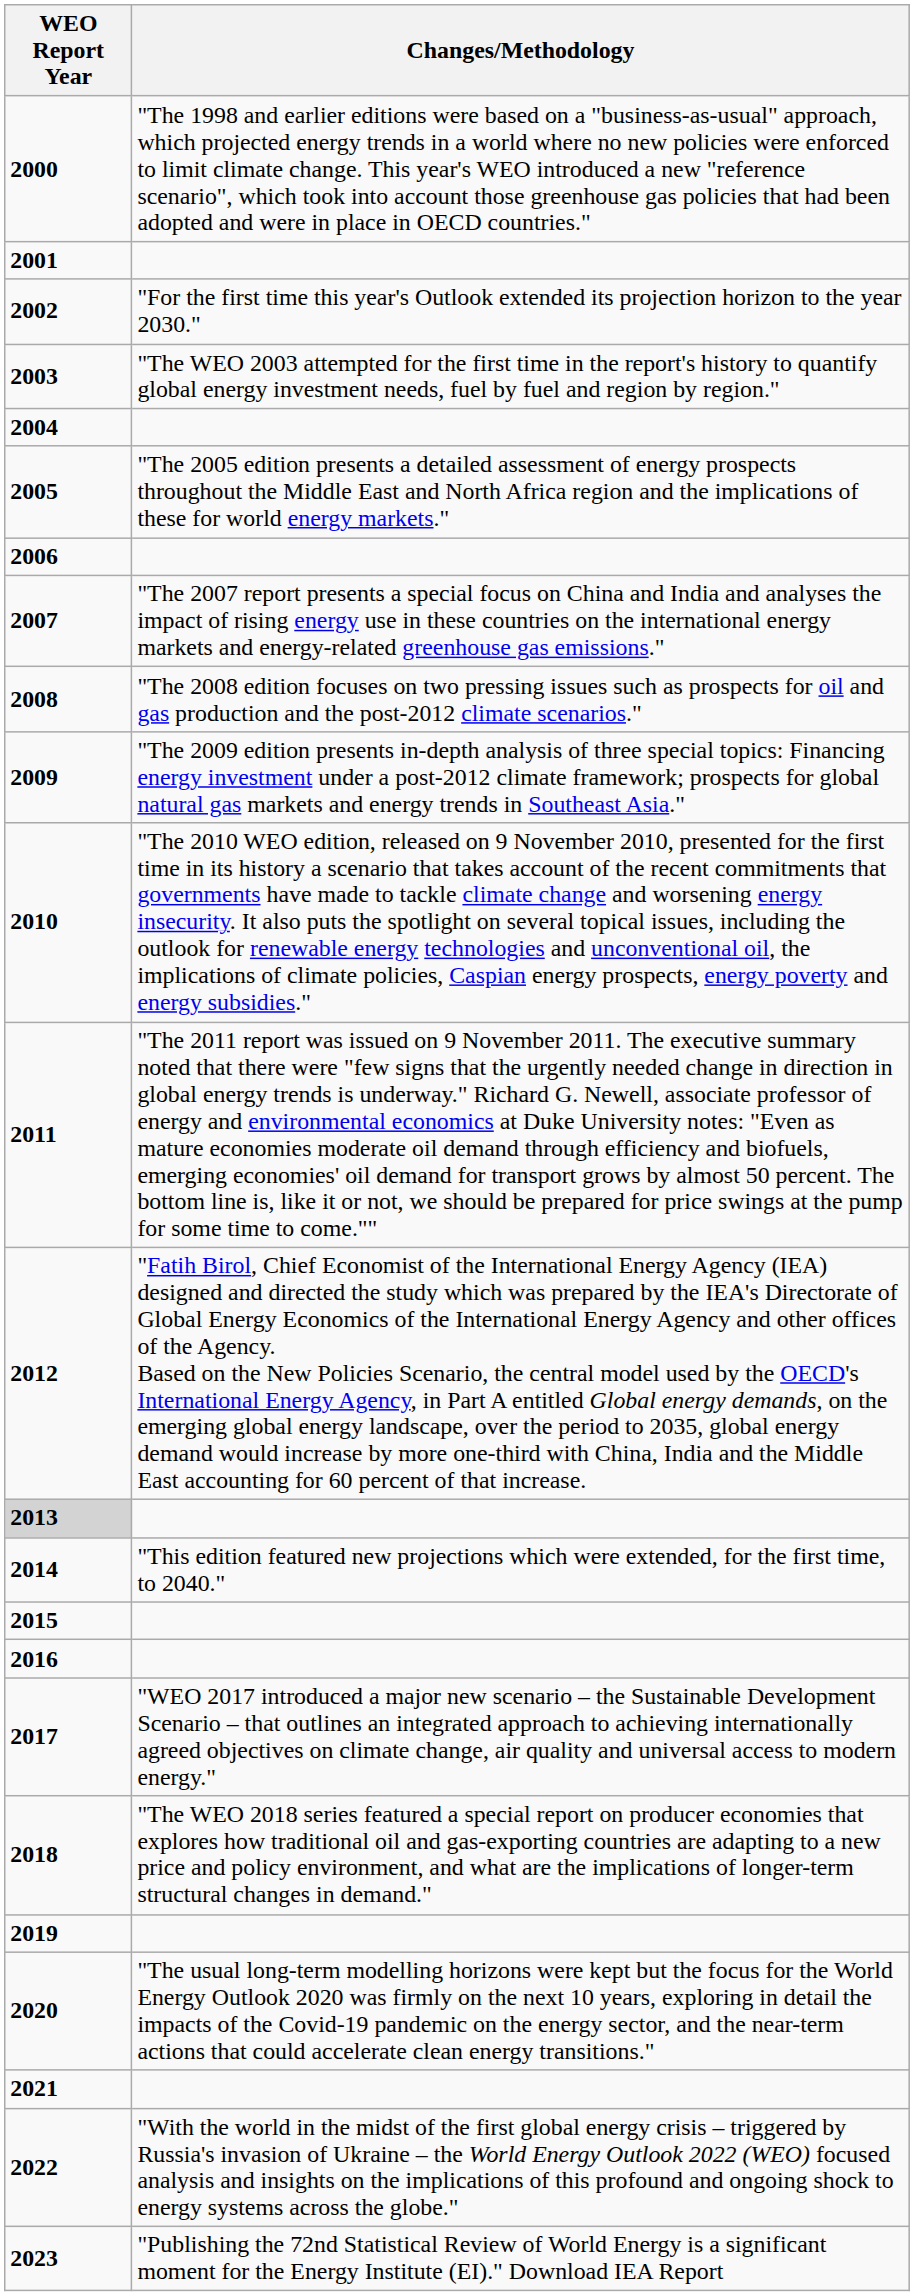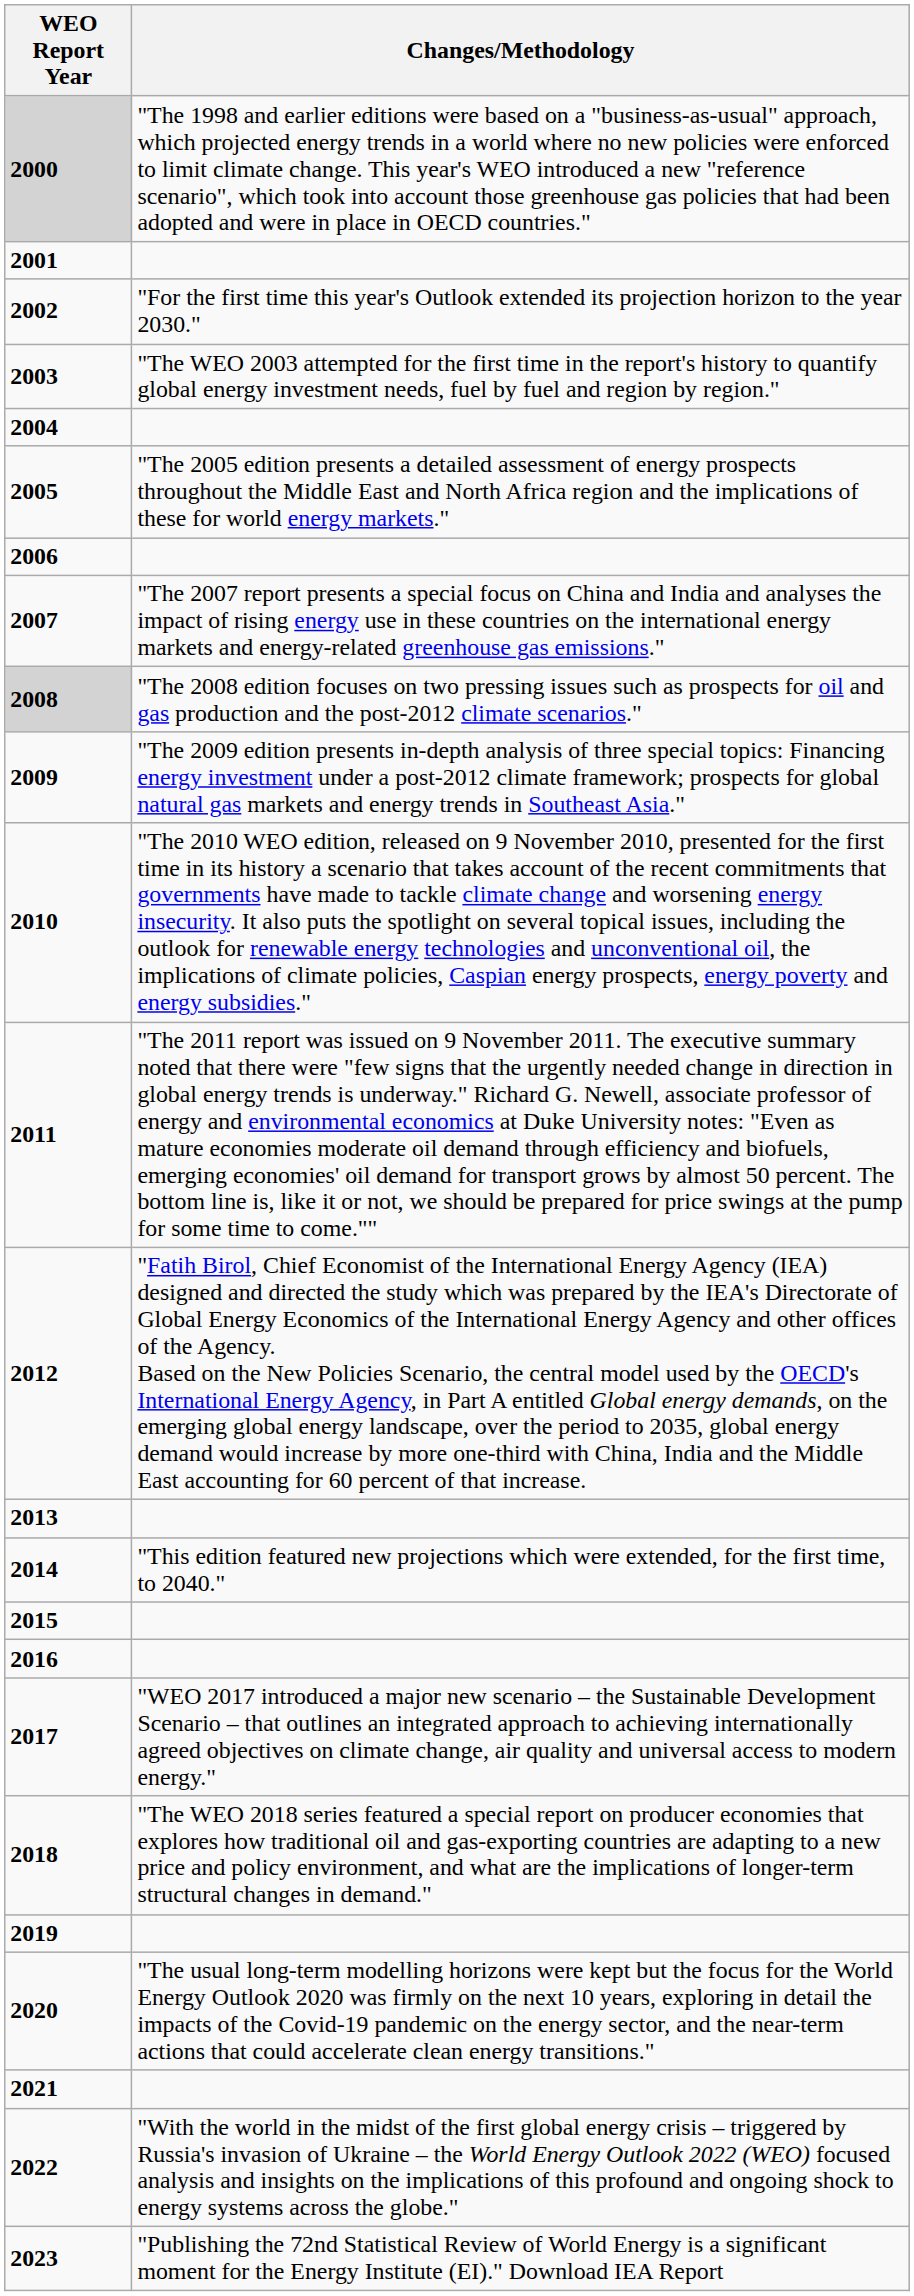(34, 168) no background -> (34, 168) lightgrey background
(34, 698) no background -> (34, 698) lightgrey background
(34, 1518) lightgrey background -> (34, 1518) no background
